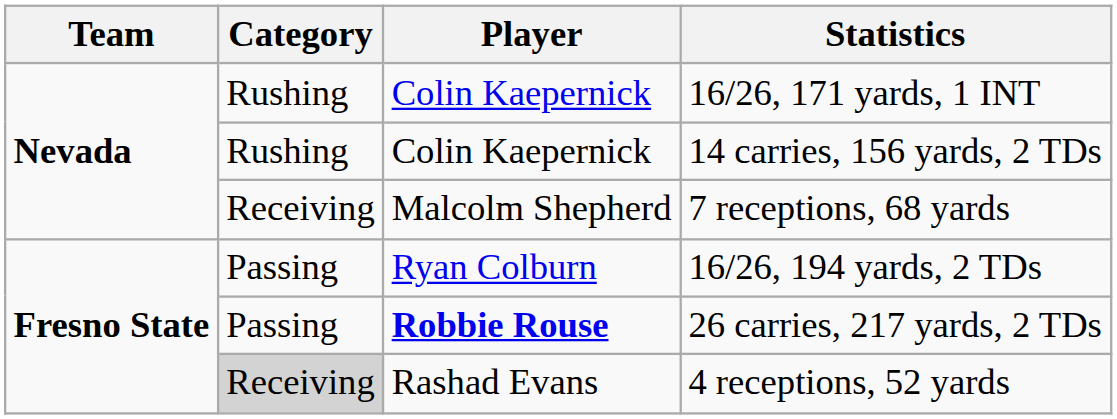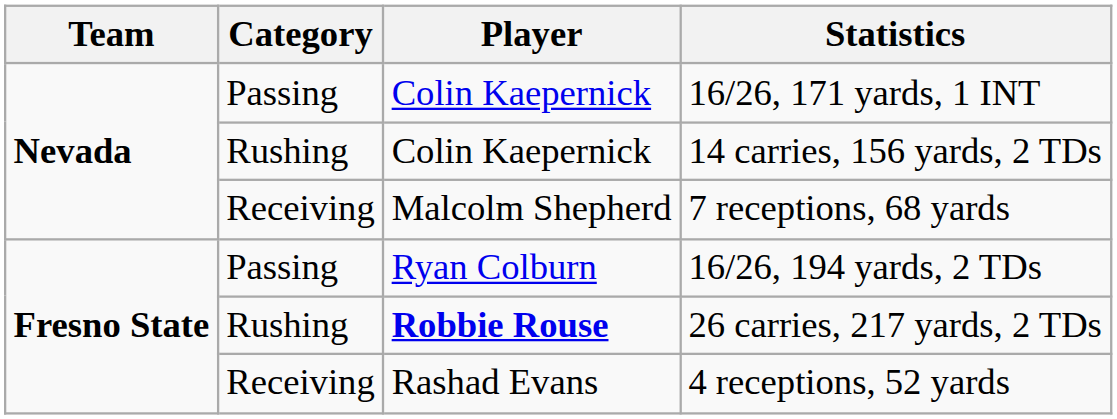(287, 92) Rushing -> (282, 92) Passing
(282, 324) Passing -> (287, 324) Rushing
(300, 382) lightgrey background -> (300, 382) no background
